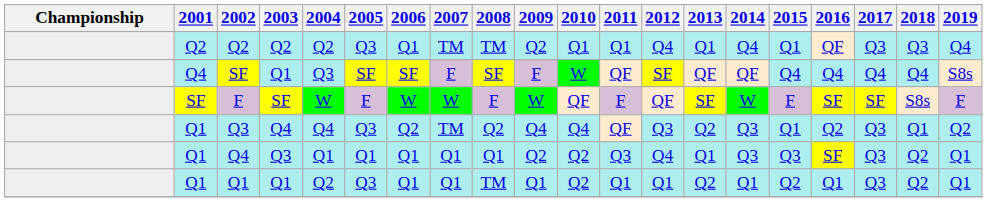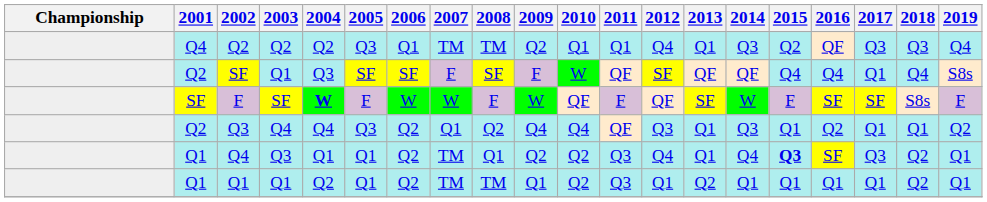(196, 45) Q2 -> (196, 45) Q4
(748, 45) Q4 -> (748, 45) Q3
(790, 45) Q1 -> (790, 45) Q2
(196, 73) Q4 -> (196, 73) Q2
(875, 73) Q4 -> (875, 73) Q1
(323, 100) normal -> (323, 100) bold
(196, 127) Q1 -> (196, 127) Q2
(451, 127) TM -> (451, 127) Q1
(705, 127) Q2 -> (705, 127) Q1
(875, 127) Q3 -> (875, 127) Q1
(408, 155) Q1 -> (408, 155) Q2
(451, 155) Q1 -> (451, 155) TM
(748, 155) Q3 -> (748, 155) Q4
(790, 155) normal -> (790, 155) bold
(366, 182) Q3 -> (366, 182) Q1
(408, 182) Q1 -> (408, 182) Q2
(451, 182) Q1 -> (451, 182) TM
(621, 182) Q1 -> (621, 182) Q3
(790, 182) Q2 -> (790, 182) Q1
(875, 182) Q3 -> (875, 182) Q1
